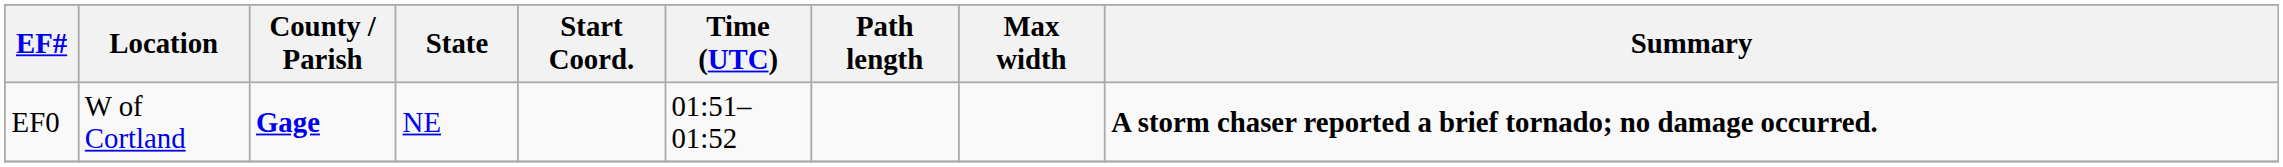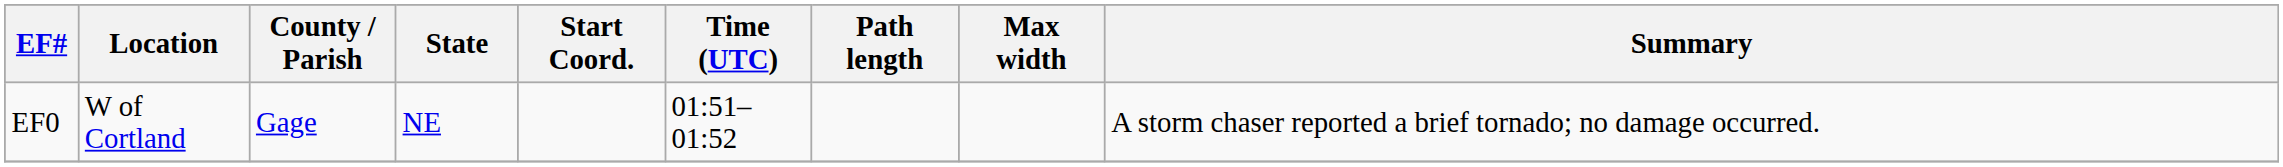(288, 121) bold -> (286, 121) normal
(1495, 121) bold -> (1466, 121) normal
